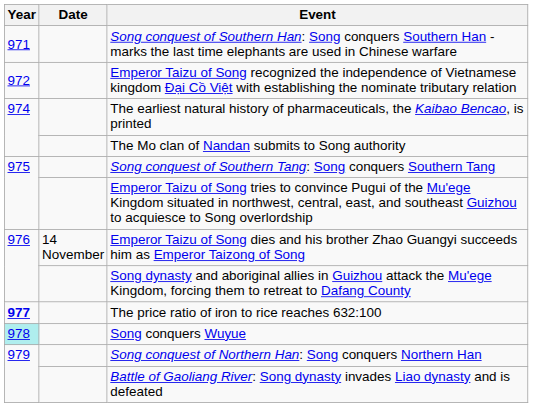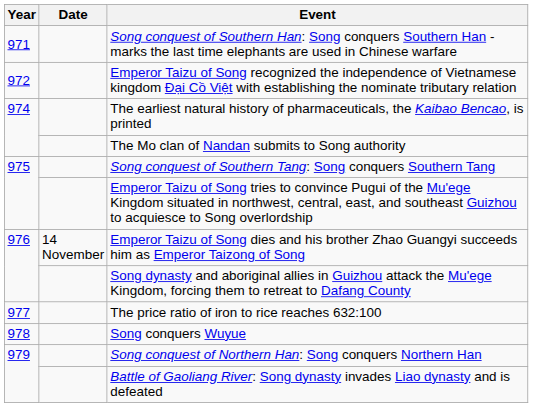(19, 312) bold -> (19, 312) normal
(19, 334) paleturquoise background -> (19, 334) no background
